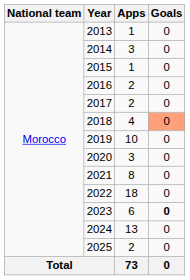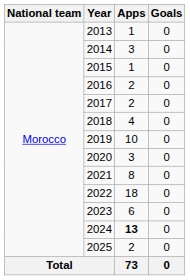(167, 121) lightsalmon background -> (167, 121) no background
(167, 211) bold -> (167, 211) normal
(131, 229) normal -> (131, 229) bold
